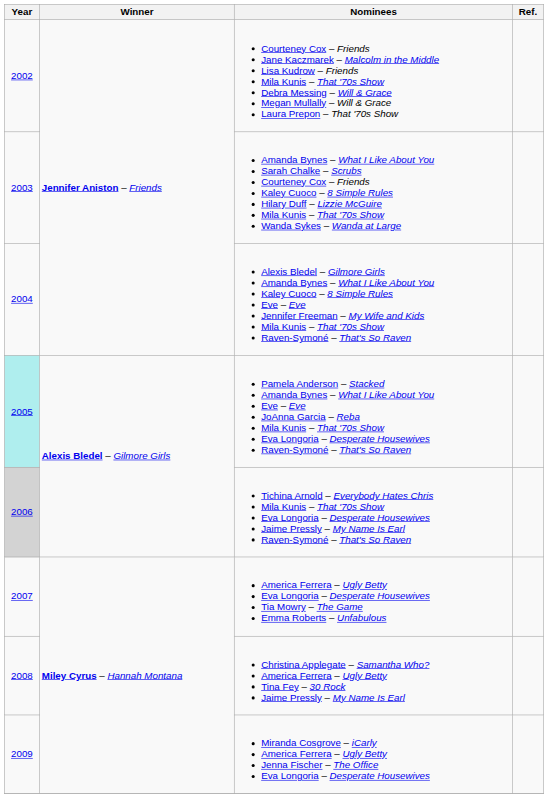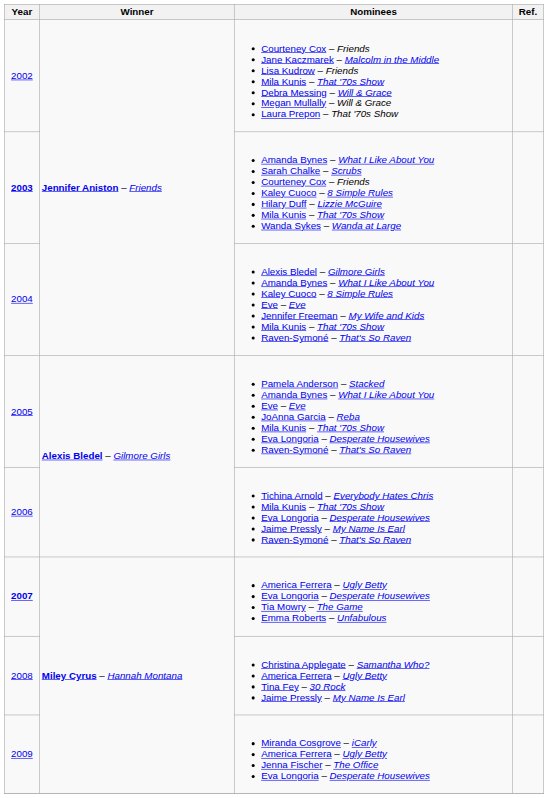(22, 187) normal -> (22, 187) bold
(22, 411) paleturquoise background -> (22, 411) no background
(22, 512) lightgrey background -> (22, 512) no background
(22, 596) normal -> (22, 596) bold
